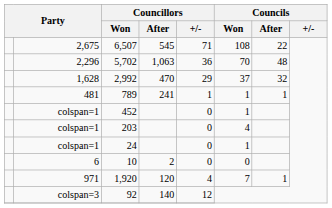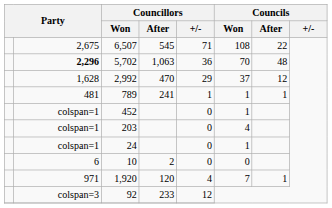(88, 62) normal -> (88, 62) bold
(282, 79) 32 -> (282, 79) 12
(167, 194) 140 -> (167, 194) 233
